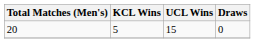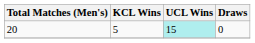(171, 29) no background -> (171, 29) paleturquoise background
